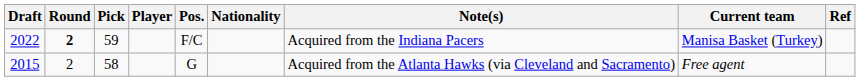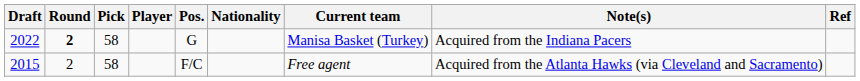columns swapped: (752, 16) <-> (481, 16)
(111, 40) 59 -> (111, 40) 58
(192, 40) F/C -> (192, 40) G
(192, 64) G -> (192, 64) F/C
